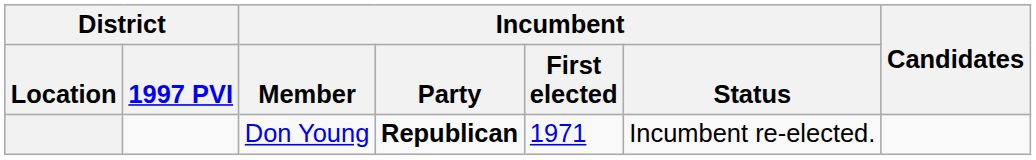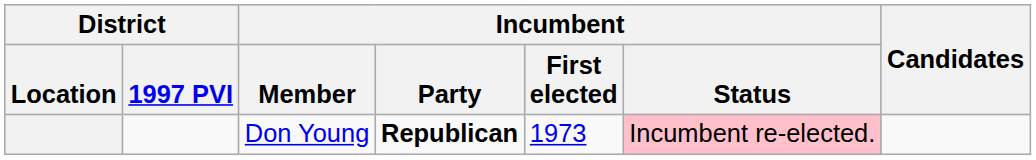(558, 133) 1971 -> (558, 133) 1973
(752, 133) no background -> (752, 133) pink background
